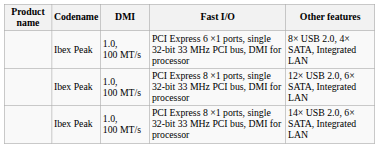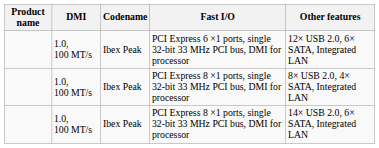columns swapped: (76, 17) <-> (125, 17)
(322, 49) 8× USB 2.0, 4× SATA, Integrated LAN -> (322, 49) 12× USB 2.0, 6× SATA, Integrated LAN
(322, 87) 12× USB 2.0, 6× SATA, Integrated LAN -> (322, 87) 8× USB 2.0, 4× SATA, Integrated LAN
